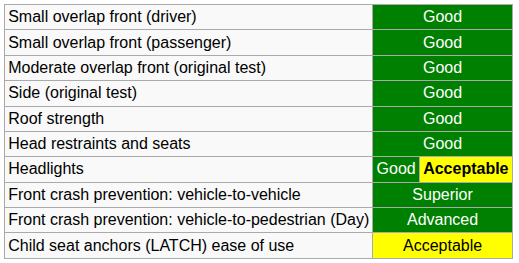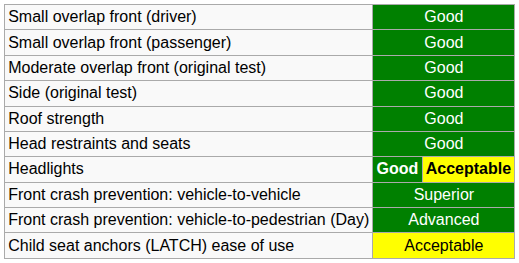(396, 169) normal -> (397, 169) bold
